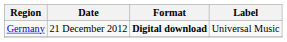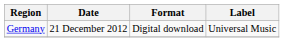(170, 28) bold -> (168, 28) normal
